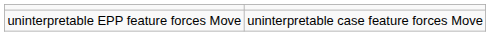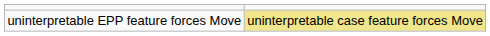(365, 20) no background -> (365, 20) khaki background
